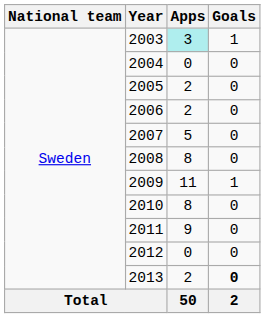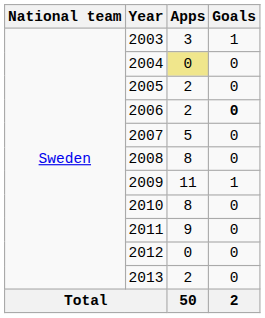(188, 40) paleturquoise background -> (188, 40) no background
(188, 64) no background -> (188, 64) khaki background
(234, 111) normal -> (234, 111) bold
(234, 277) bold -> (234, 277) normal
